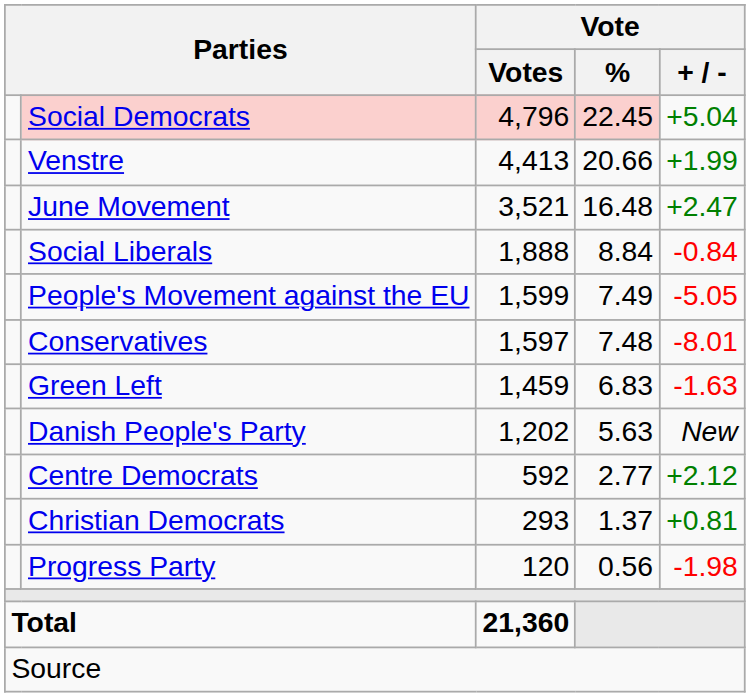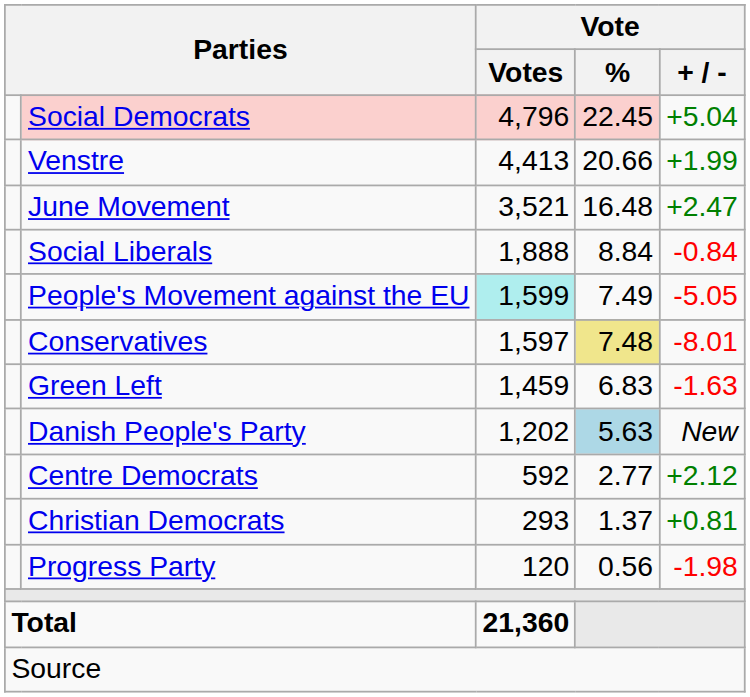(534, 296) no background -> (534, 296) paleturquoise background
(626, 341) no background -> (626, 341) khaki background
(626, 431) no background -> (626, 431) lightblue background
